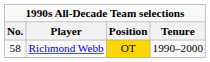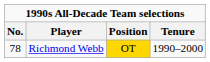(15, 48) 58 -> (15, 48) 78
